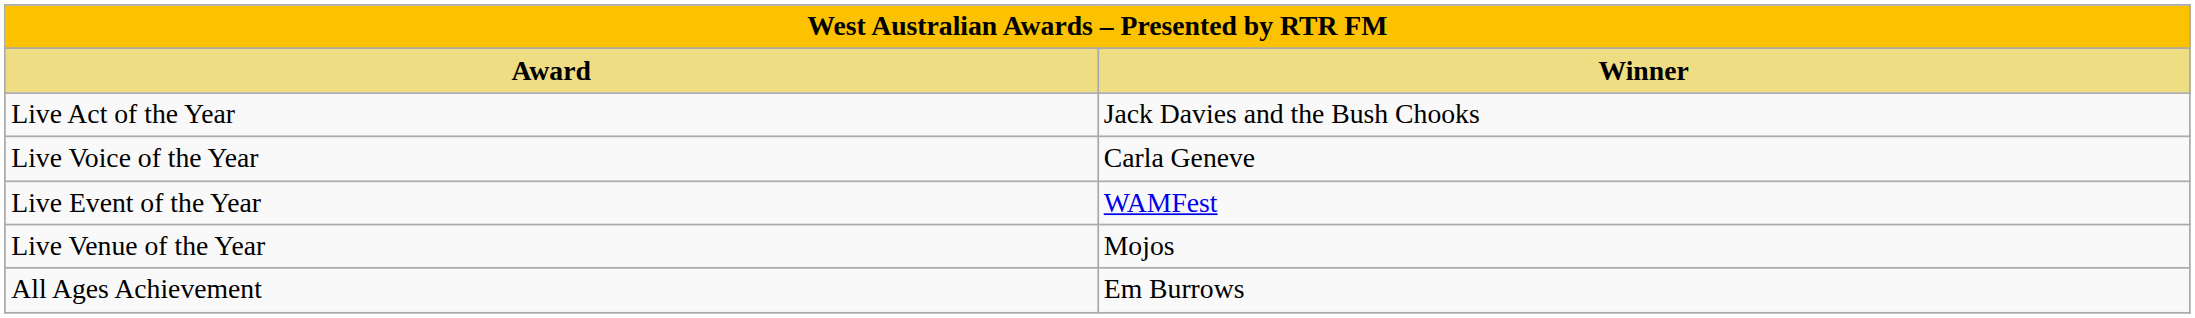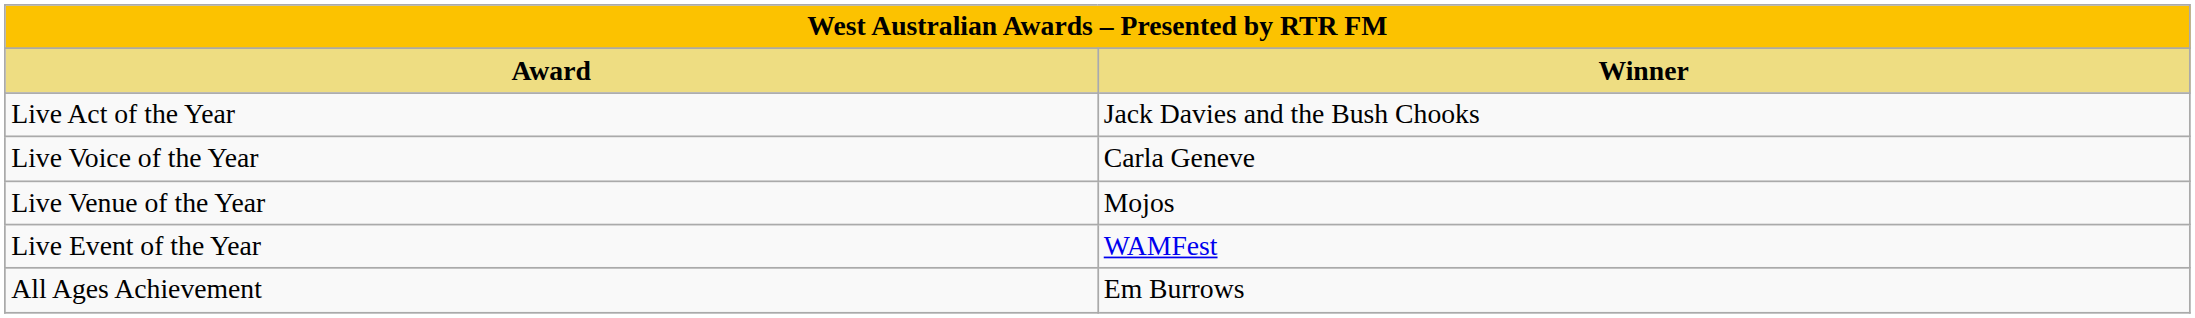rows swapped: (138, 245) <-> (136, 202)
